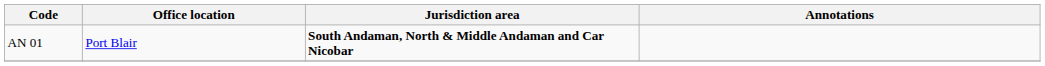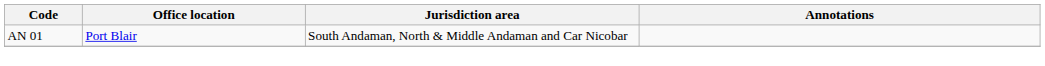(456, 43) bold -> (468, 35) normal
